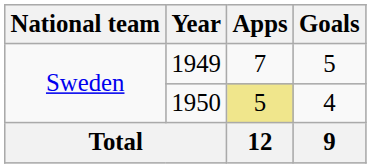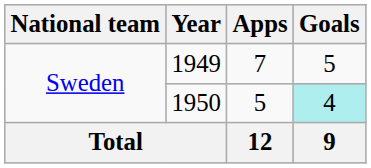(260, 102) khaki background -> (260, 102) no background
(329, 102) no background -> (329, 102) paleturquoise background
